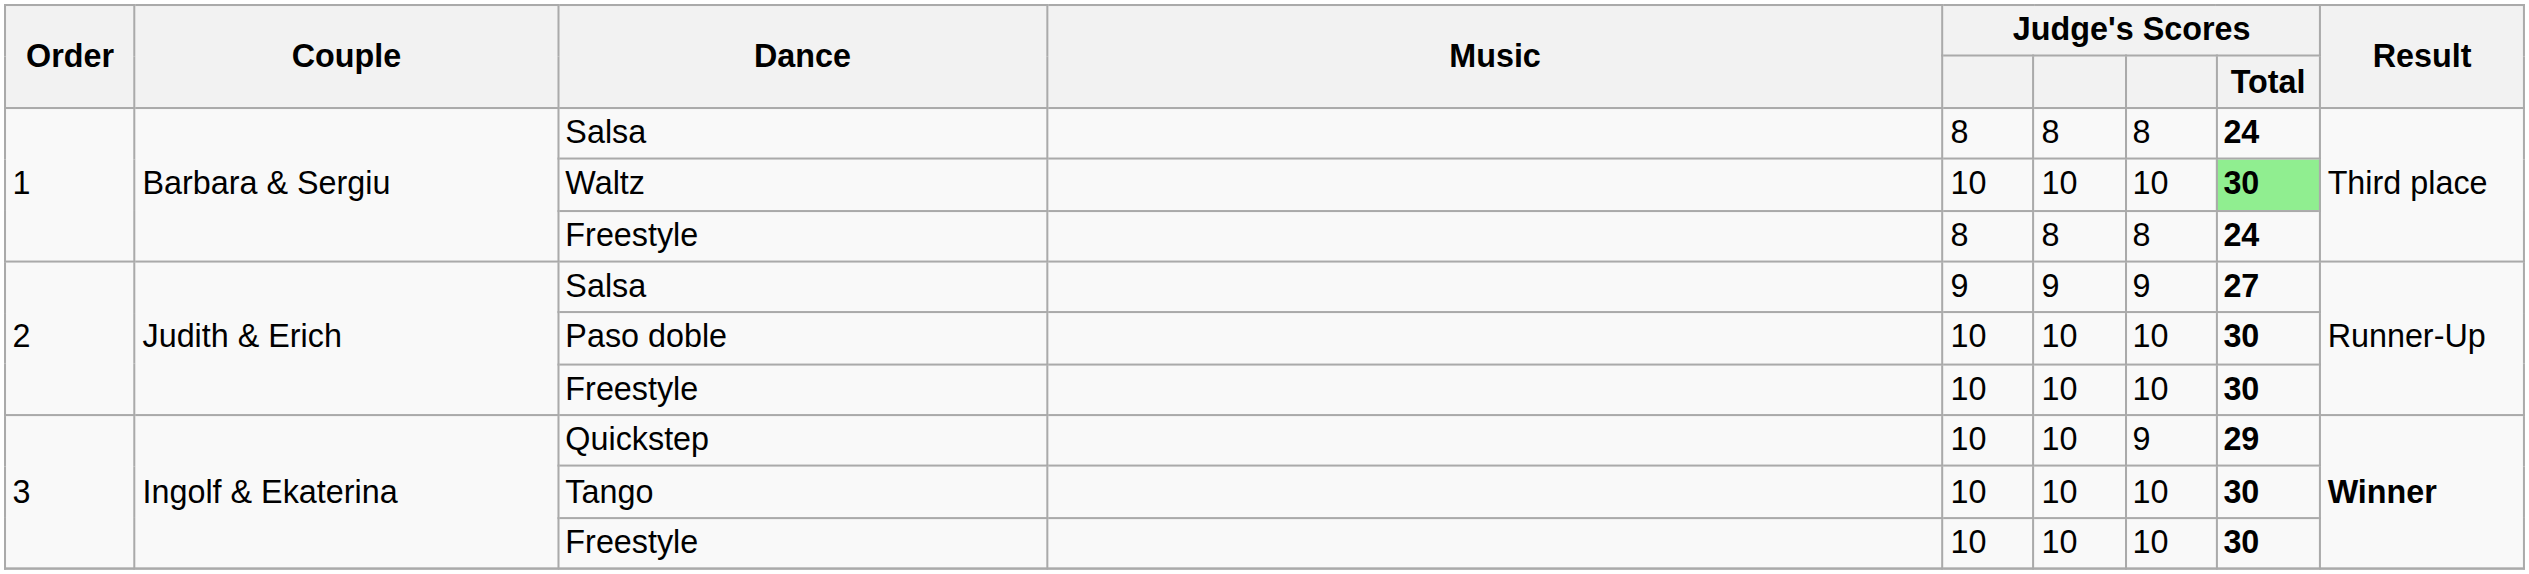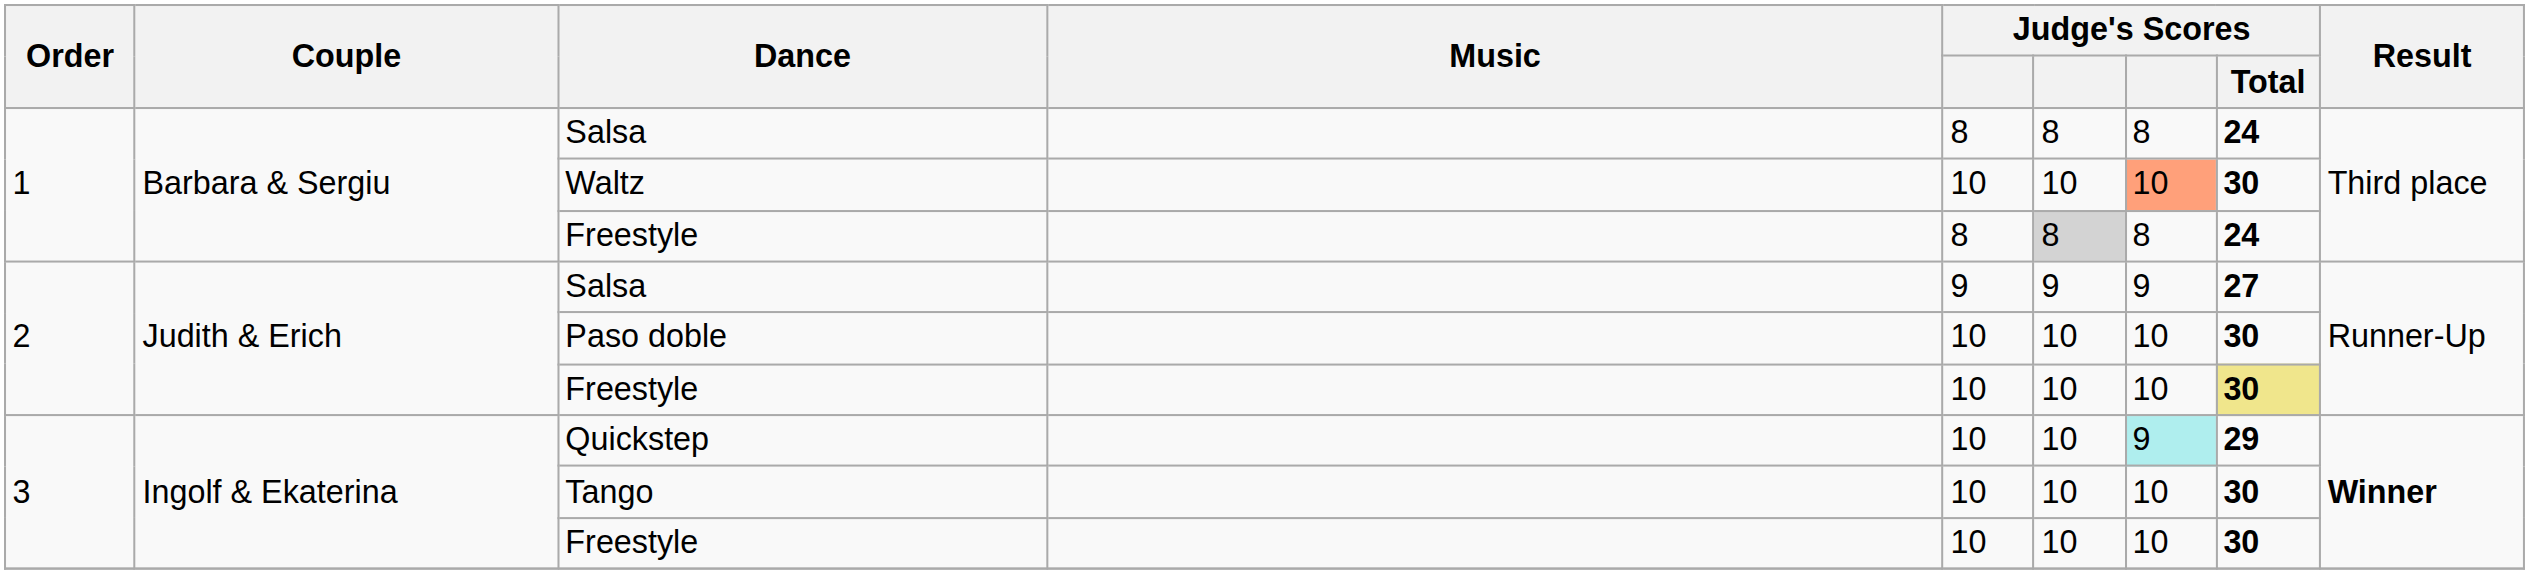(2150, 183) no background -> (2150, 183) lightsalmon background
(2241, 183) lightgreen background -> (2241, 183) no background
(2051, 235) no background -> (2051, 235) lightgrey background
(2241, 388) no background -> (2241, 388) khaki background
(2141, 440) no background -> (2141, 440) paleturquoise background
